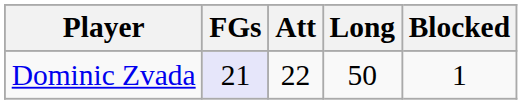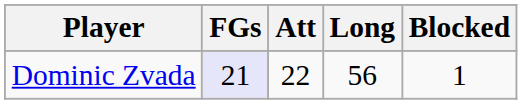(362, 74) 50 -> (362, 74) 56
